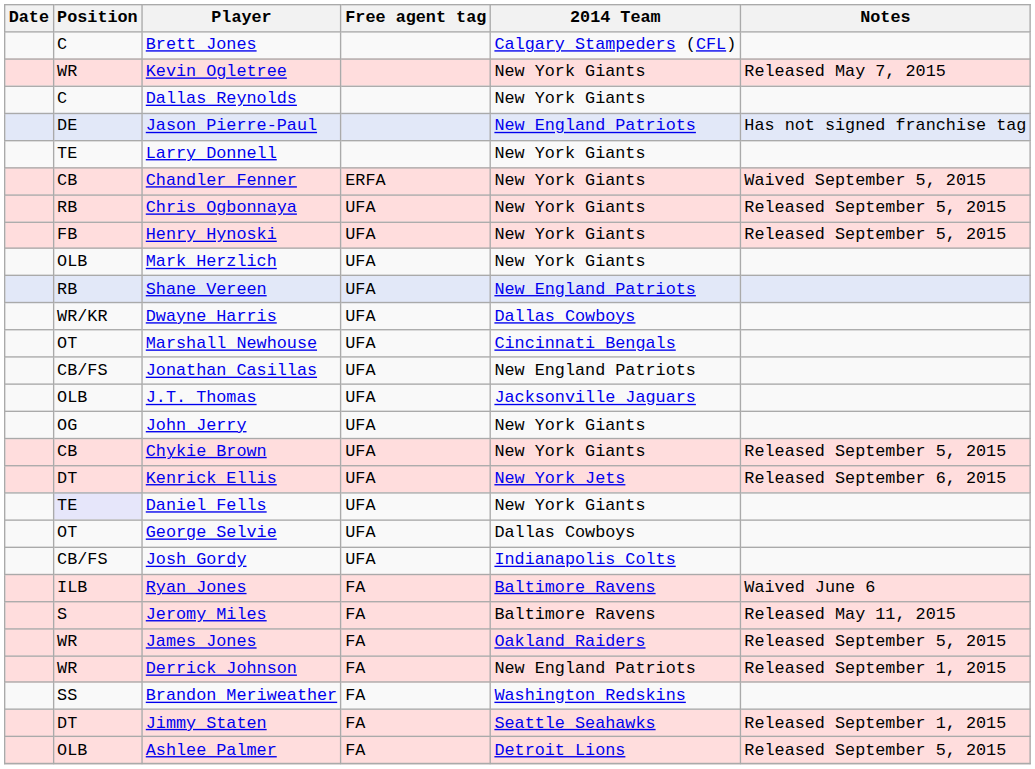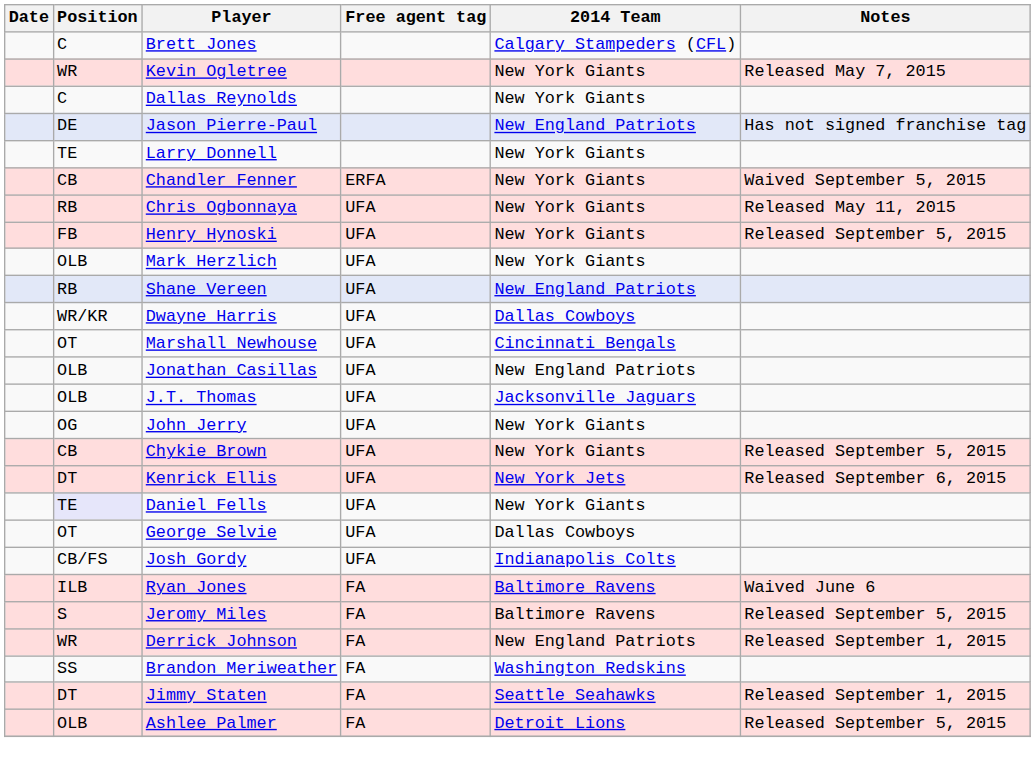(875, 208) Released September 5, 2015 -> (850, 208) Released May 11, 2015
(82, 371) CB/FS -> (72, 371) OLB
(850, 615) Released May 11, 2015 -> (875, 615) Released September 5, 2015
- row: (201, 642)
